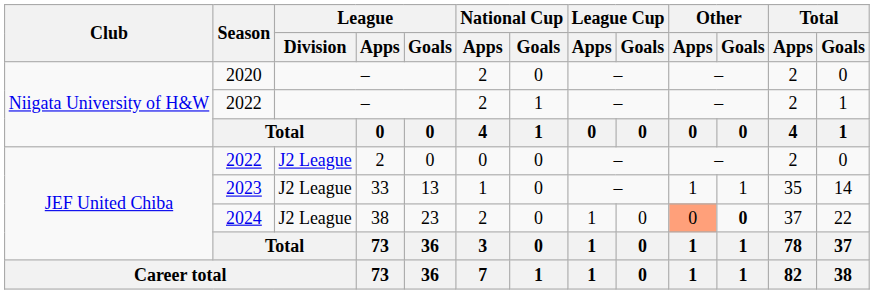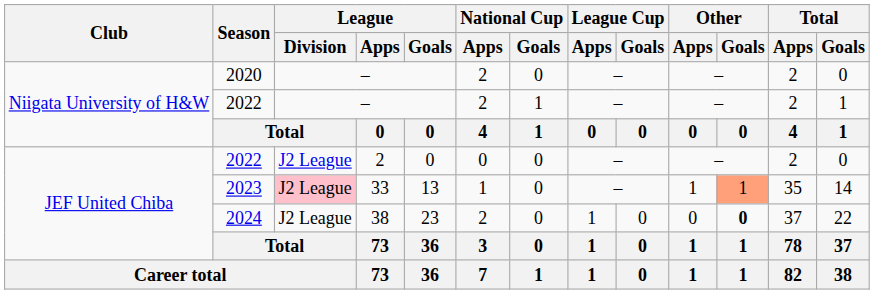(315, 189) no background -> (315, 189) pink background
(743, 189) no background -> (743, 189) lightsalmon background
(693, 217) lightsalmon background -> (693, 217) no background
